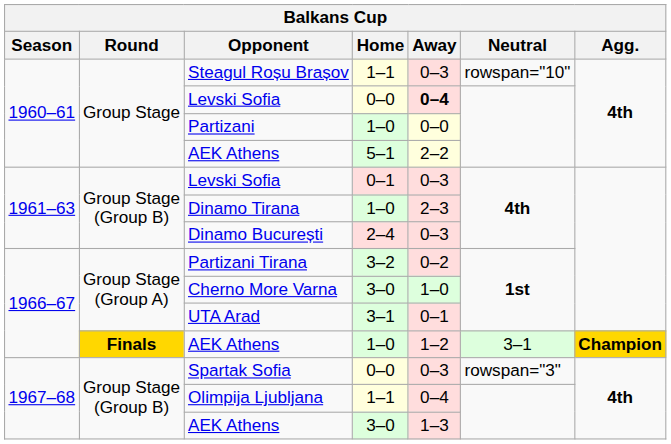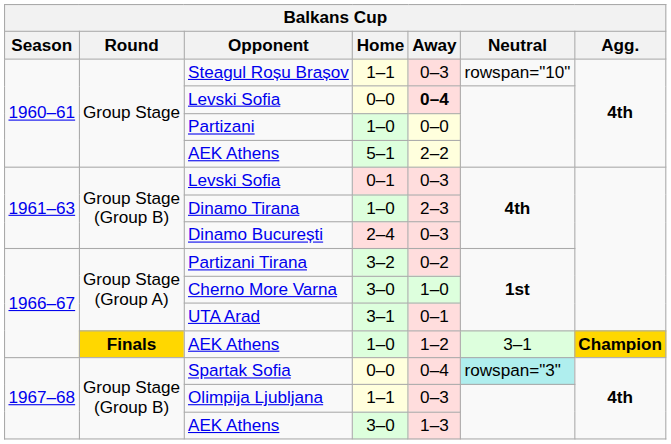(434, 371) 0–3 -> (434, 371) 0–4
(513, 371) no background -> (513, 371) paleturquoise background
(434, 398) 0–4 -> (434, 398) 0–3
